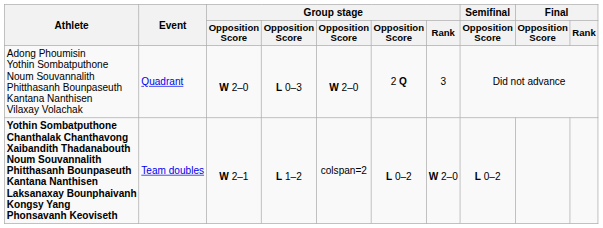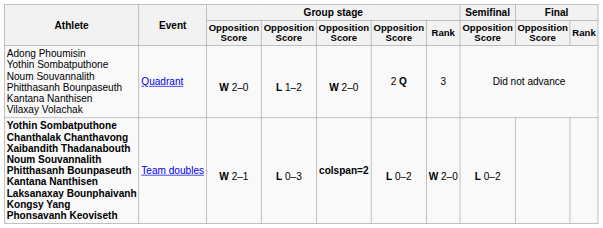(289, 88) L 0–3 -> (289, 88) L 1–2
(289, 176) L 1–2 -> (289, 176) L 0–3
(344, 171) normal -> (344, 171) bold
